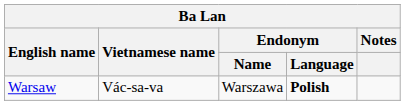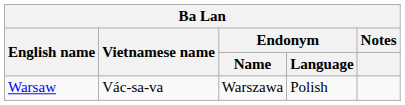(310, 87) bold -> (309, 87) normal
